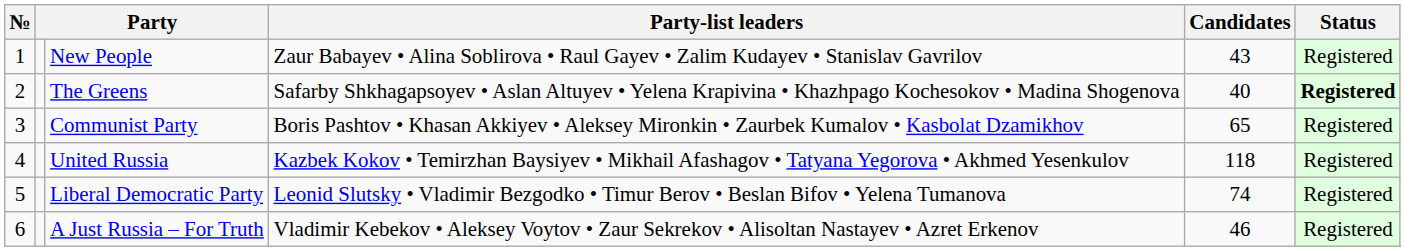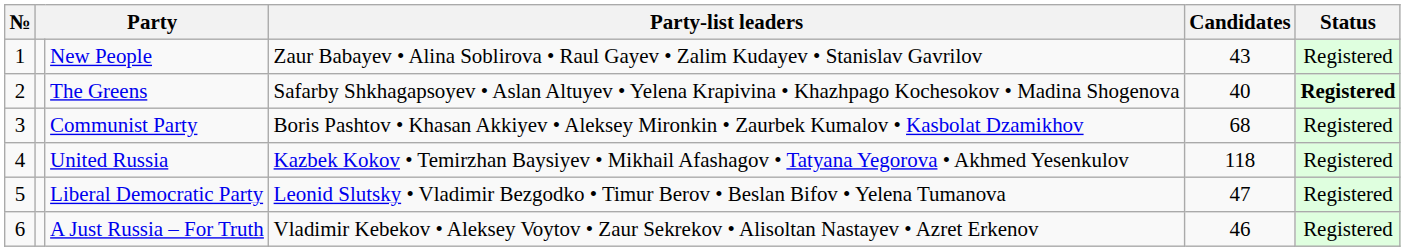(1240, 125) 65 -> (1240, 125) 68
(1240, 194) 74 -> (1240, 194) 47
